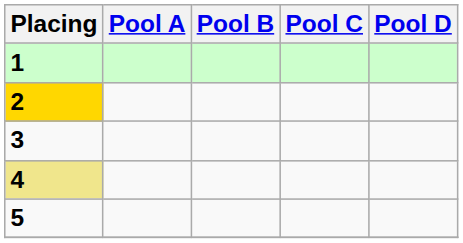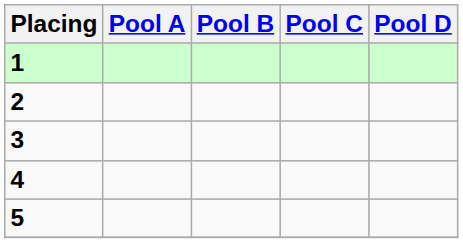(17, 101) gold background -> (17, 101) no background
(17, 179) khaki background -> (17, 179) no background
